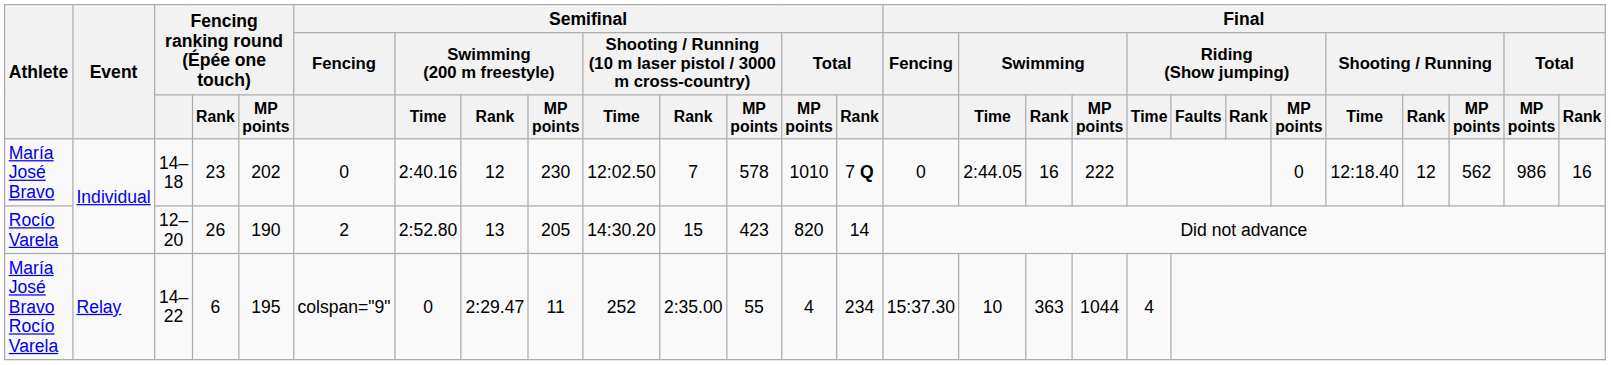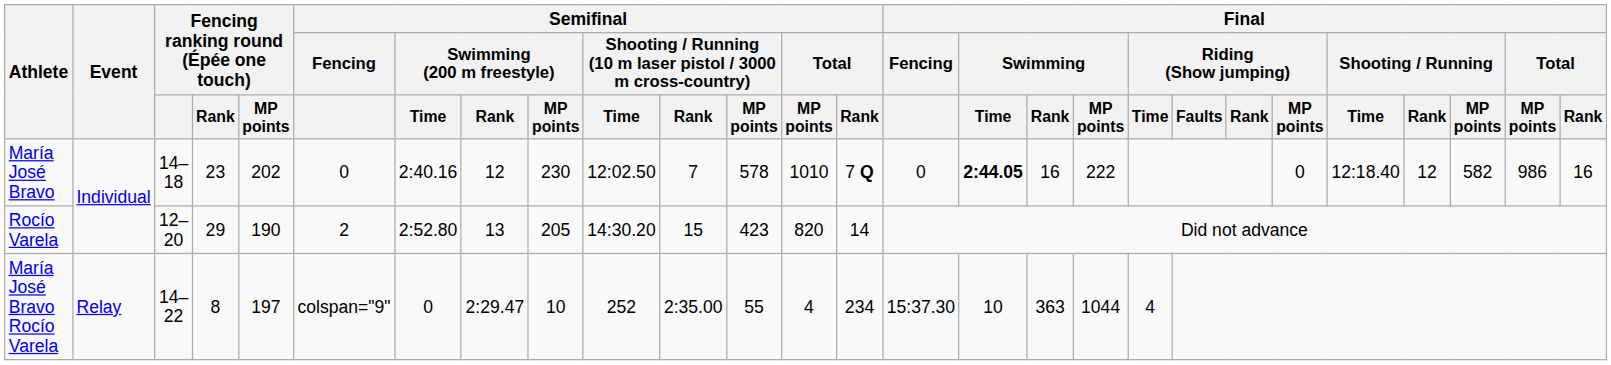(993, 173) normal -> (993, 173) bold
(1477, 173) 562 -> (1478, 173) 582
(215, 230) 26 -> (215, 230) 29
(215, 307) 6 -> (215, 307) 8
(266, 307) 195 -> (266, 307) 197
(556, 307) 11 -> (556, 307) 10
